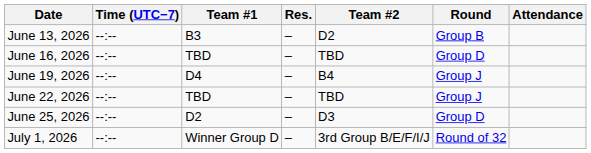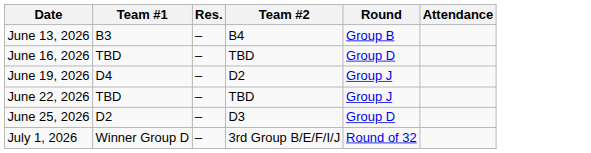- column: (137, 14)
(326, 35) D2 -> (236, 35) B4
(326, 76) B4 -> (237, 76) D2
